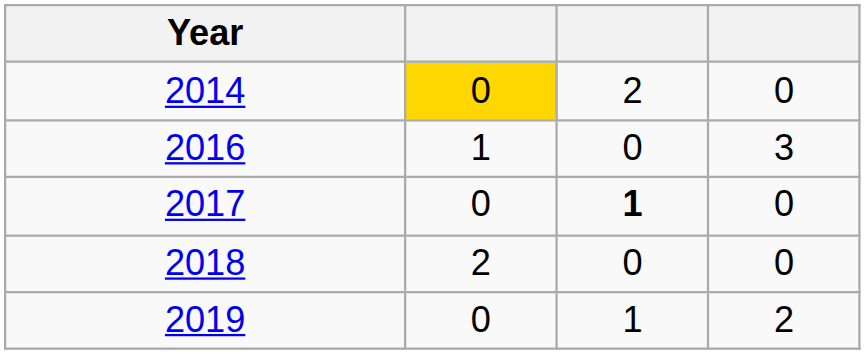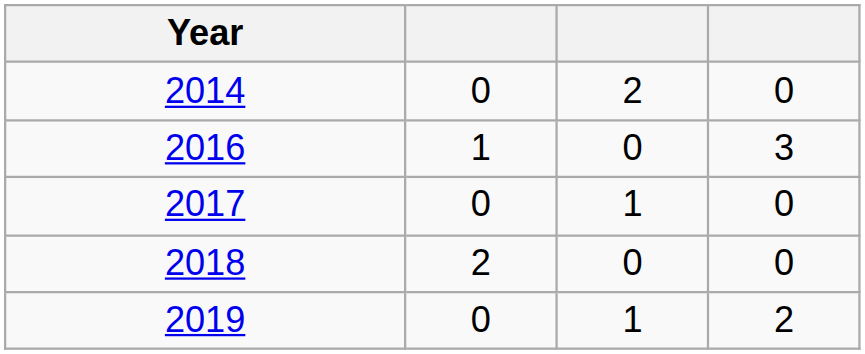(481, 90) gold background -> (481, 90) no background
(632, 205) bold -> (632, 205) normal
